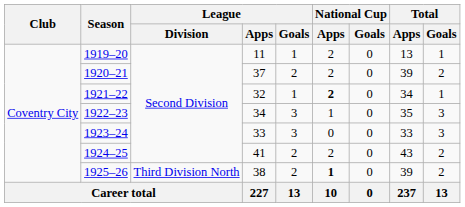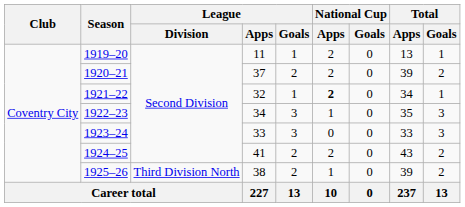(331, 172) bold -> (331, 172) normal
